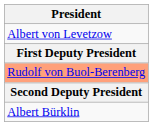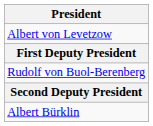(76, 72) lightsalmon background -> (76, 72) no background
